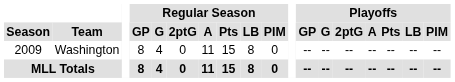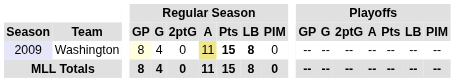(28, 50) no background -> (28, 50) lavender background
(141, 50) no background -> (141, 50) lightyellow background
(208, 50) no background -> (208, 50) khaki background
(229, 50) normal -> (229, 50) bold
(251, 50) normal -> (251, 50) bold
